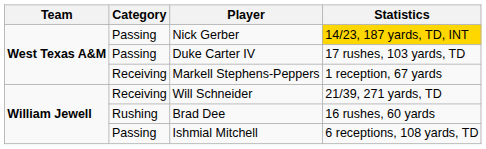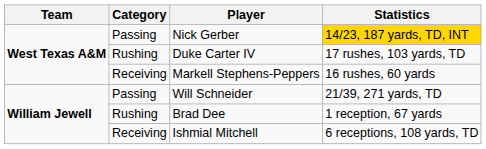(134, 54) Passing -> (135, 54) Rushing
(384, 74) 1 reception, 67 yards -> (380, 74) 16 rushes, 60 yards
(139, 94) Receiving -> (134, 94) Passing
(380, 113) 16 rushes, 60 yards -> (384, 113) 1 reception, 67 yards
(134, 133) Passing -> (139, 133) Receiving
